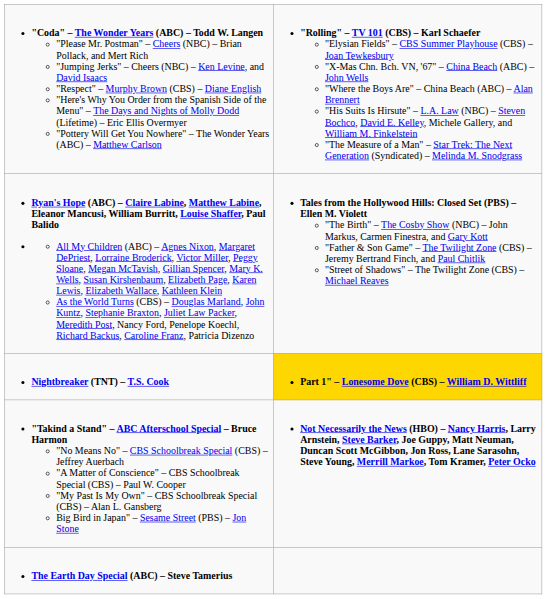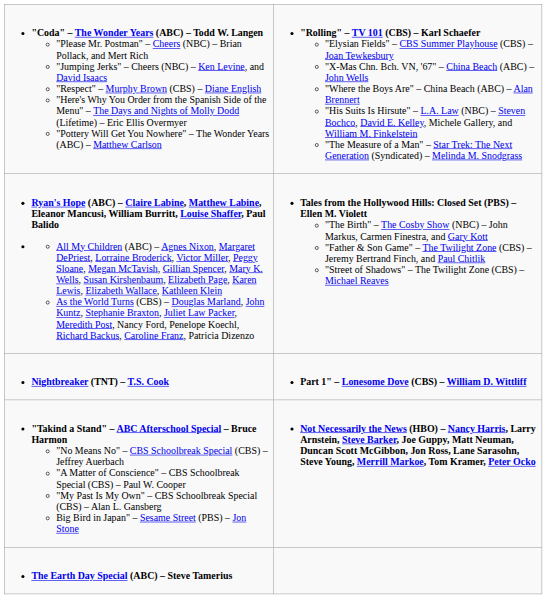(407, 382) gold background -> (407, 382) no background
